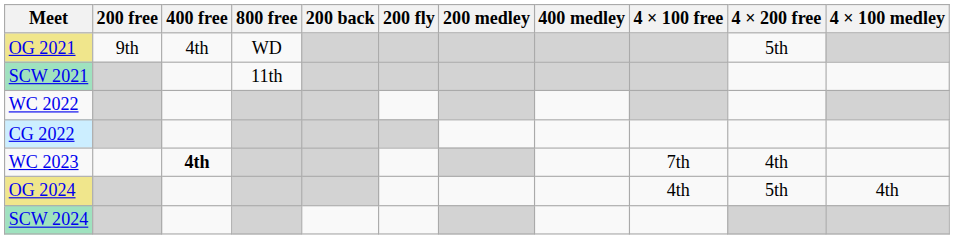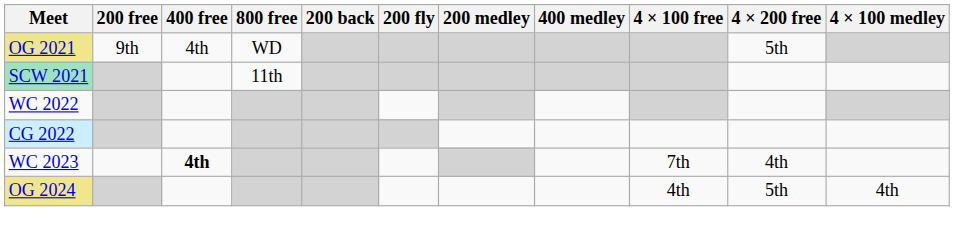- row: (49, 219)
